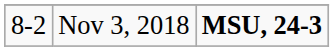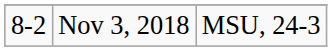(262, 25) bold -> (261, 25) normal
